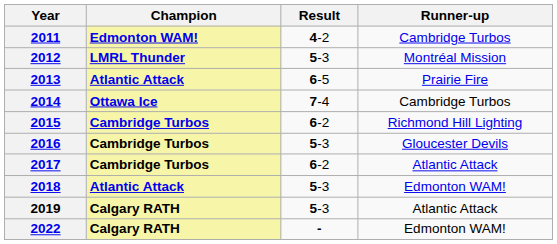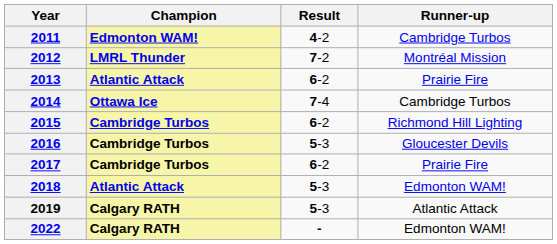(319, 58) 5-3 -> (319, 58) 7-2
(319, 80) 6-5 -> (319, 80) 6-2
(455, 165) Atlantic Attack -> (455, 165) Prairie Fire
